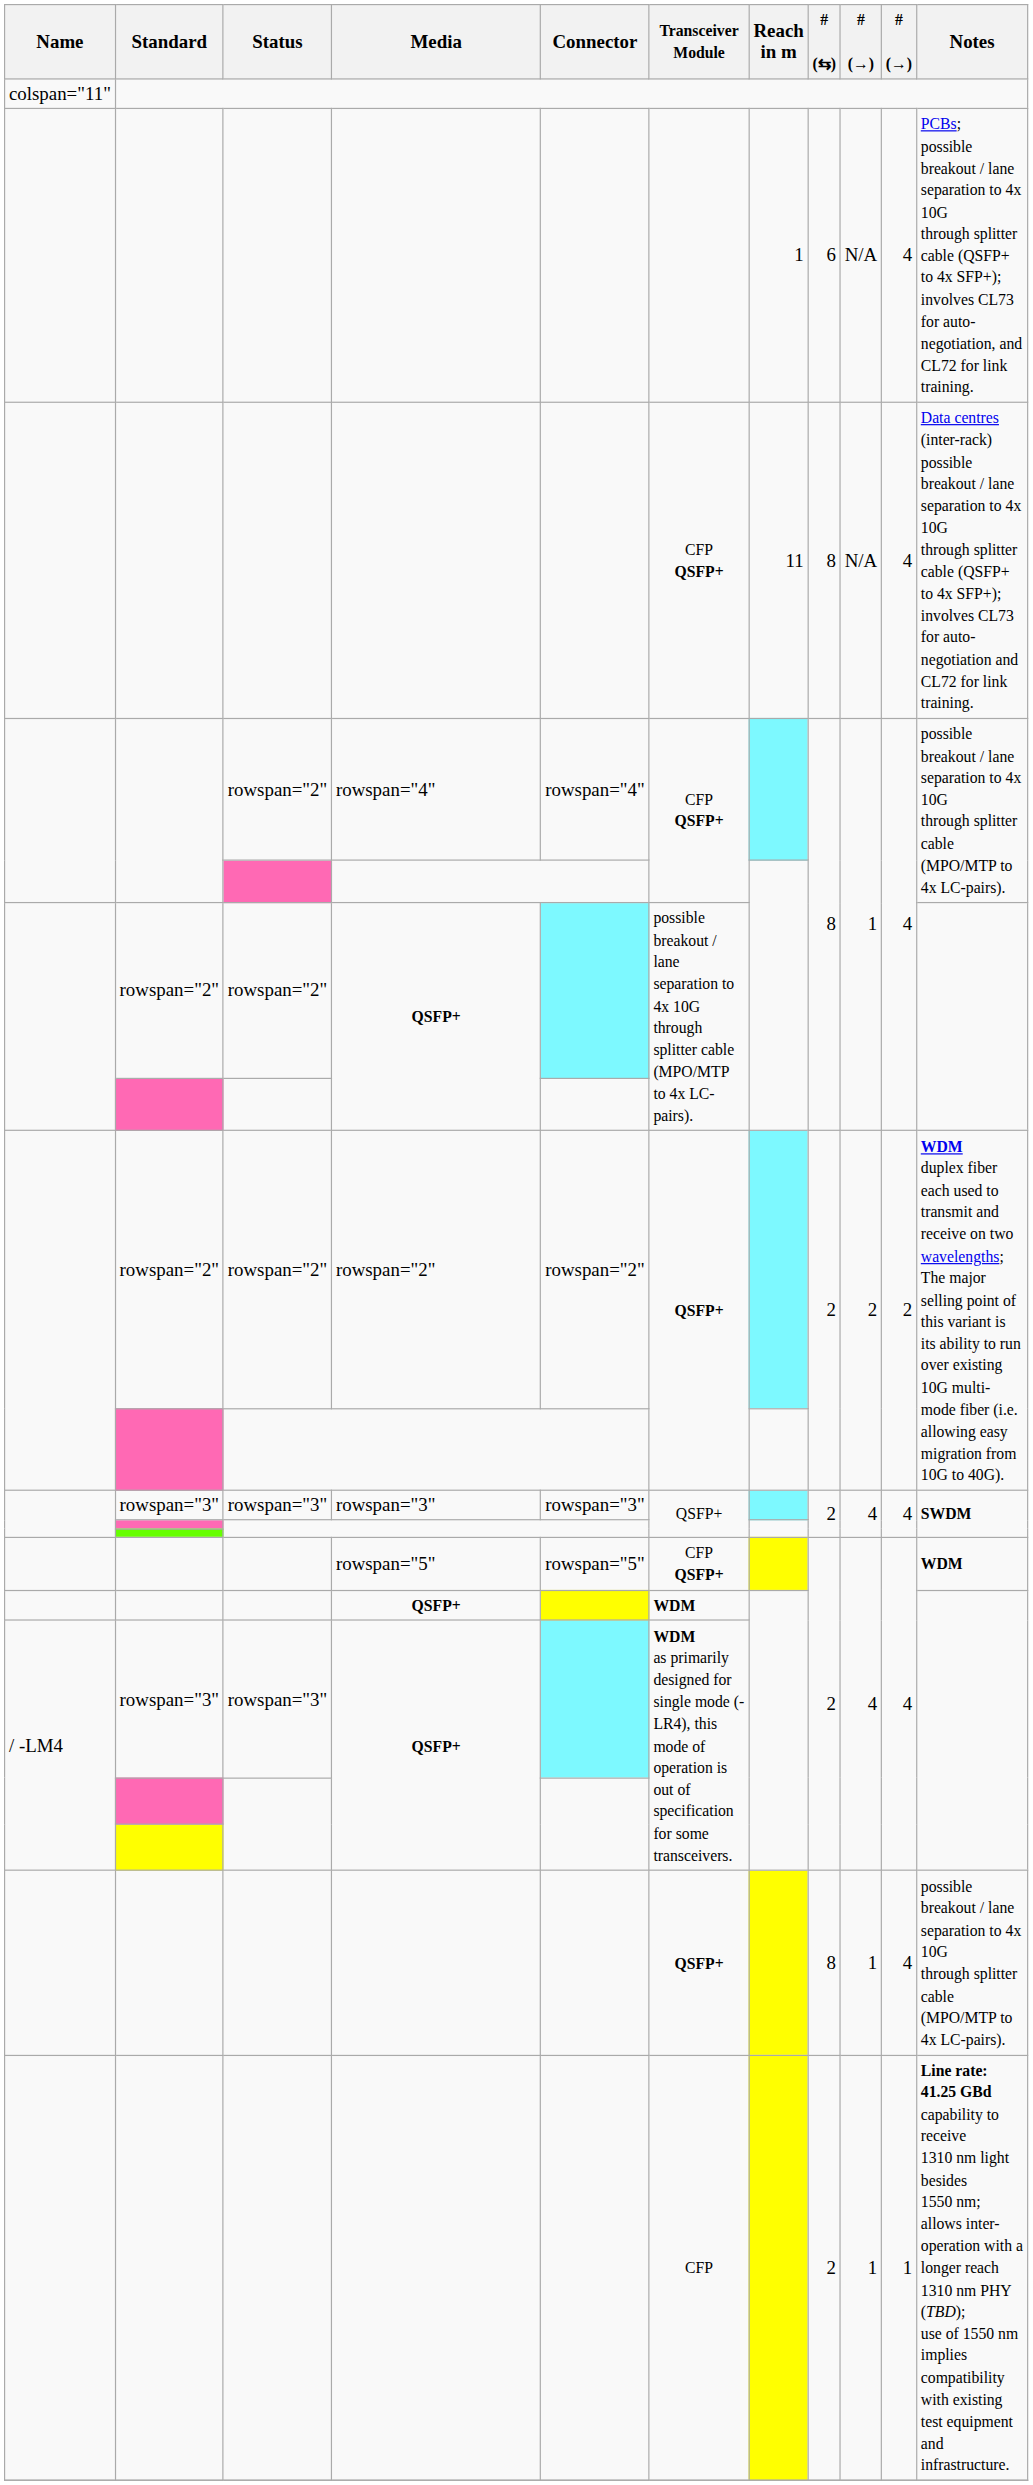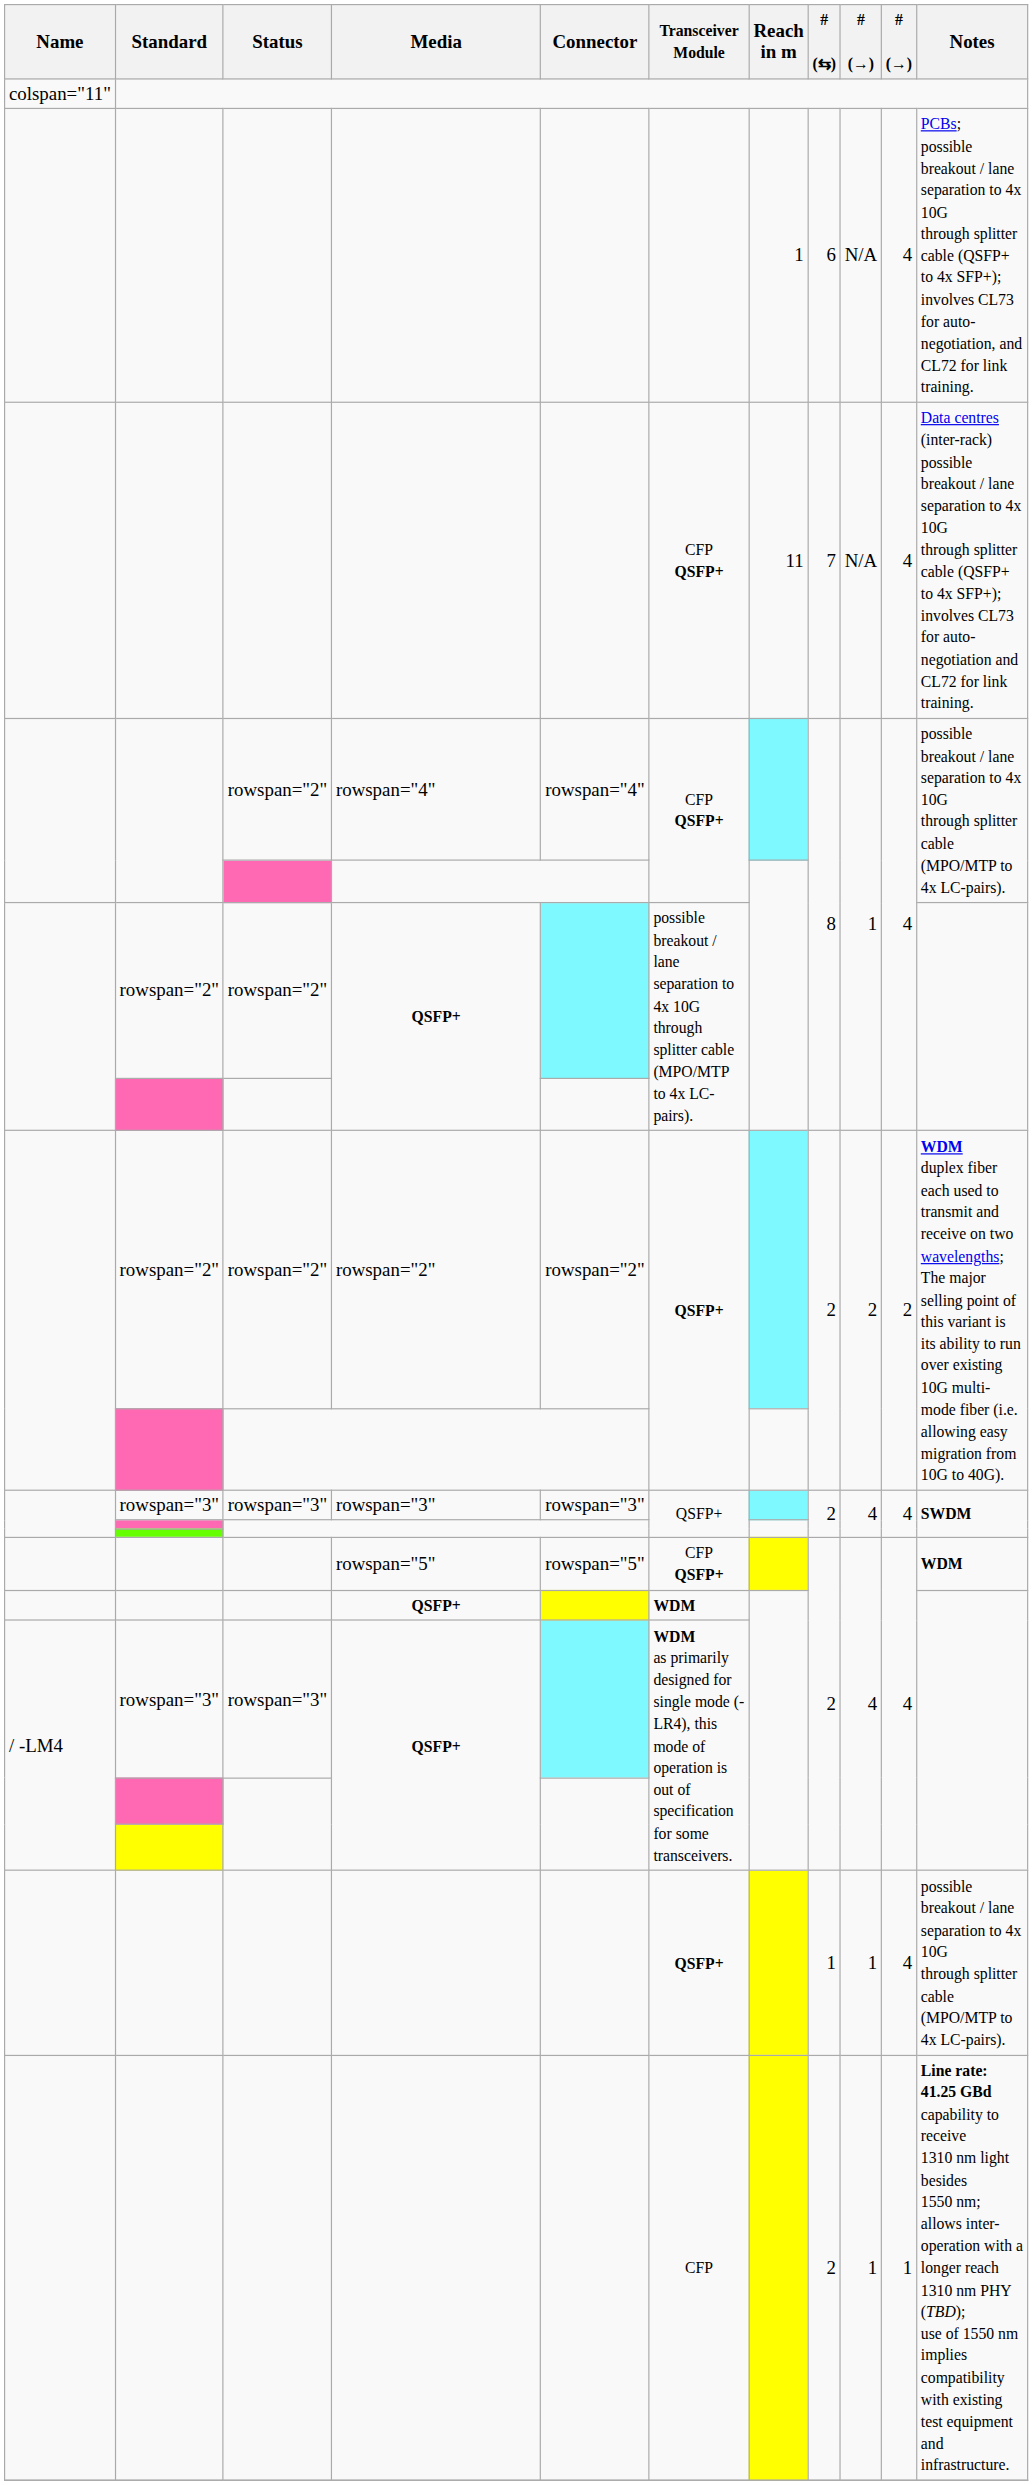(831, 560) 8 -> (831, 560) 7
(831, 1962) 8 -> (831, 1962) 1
